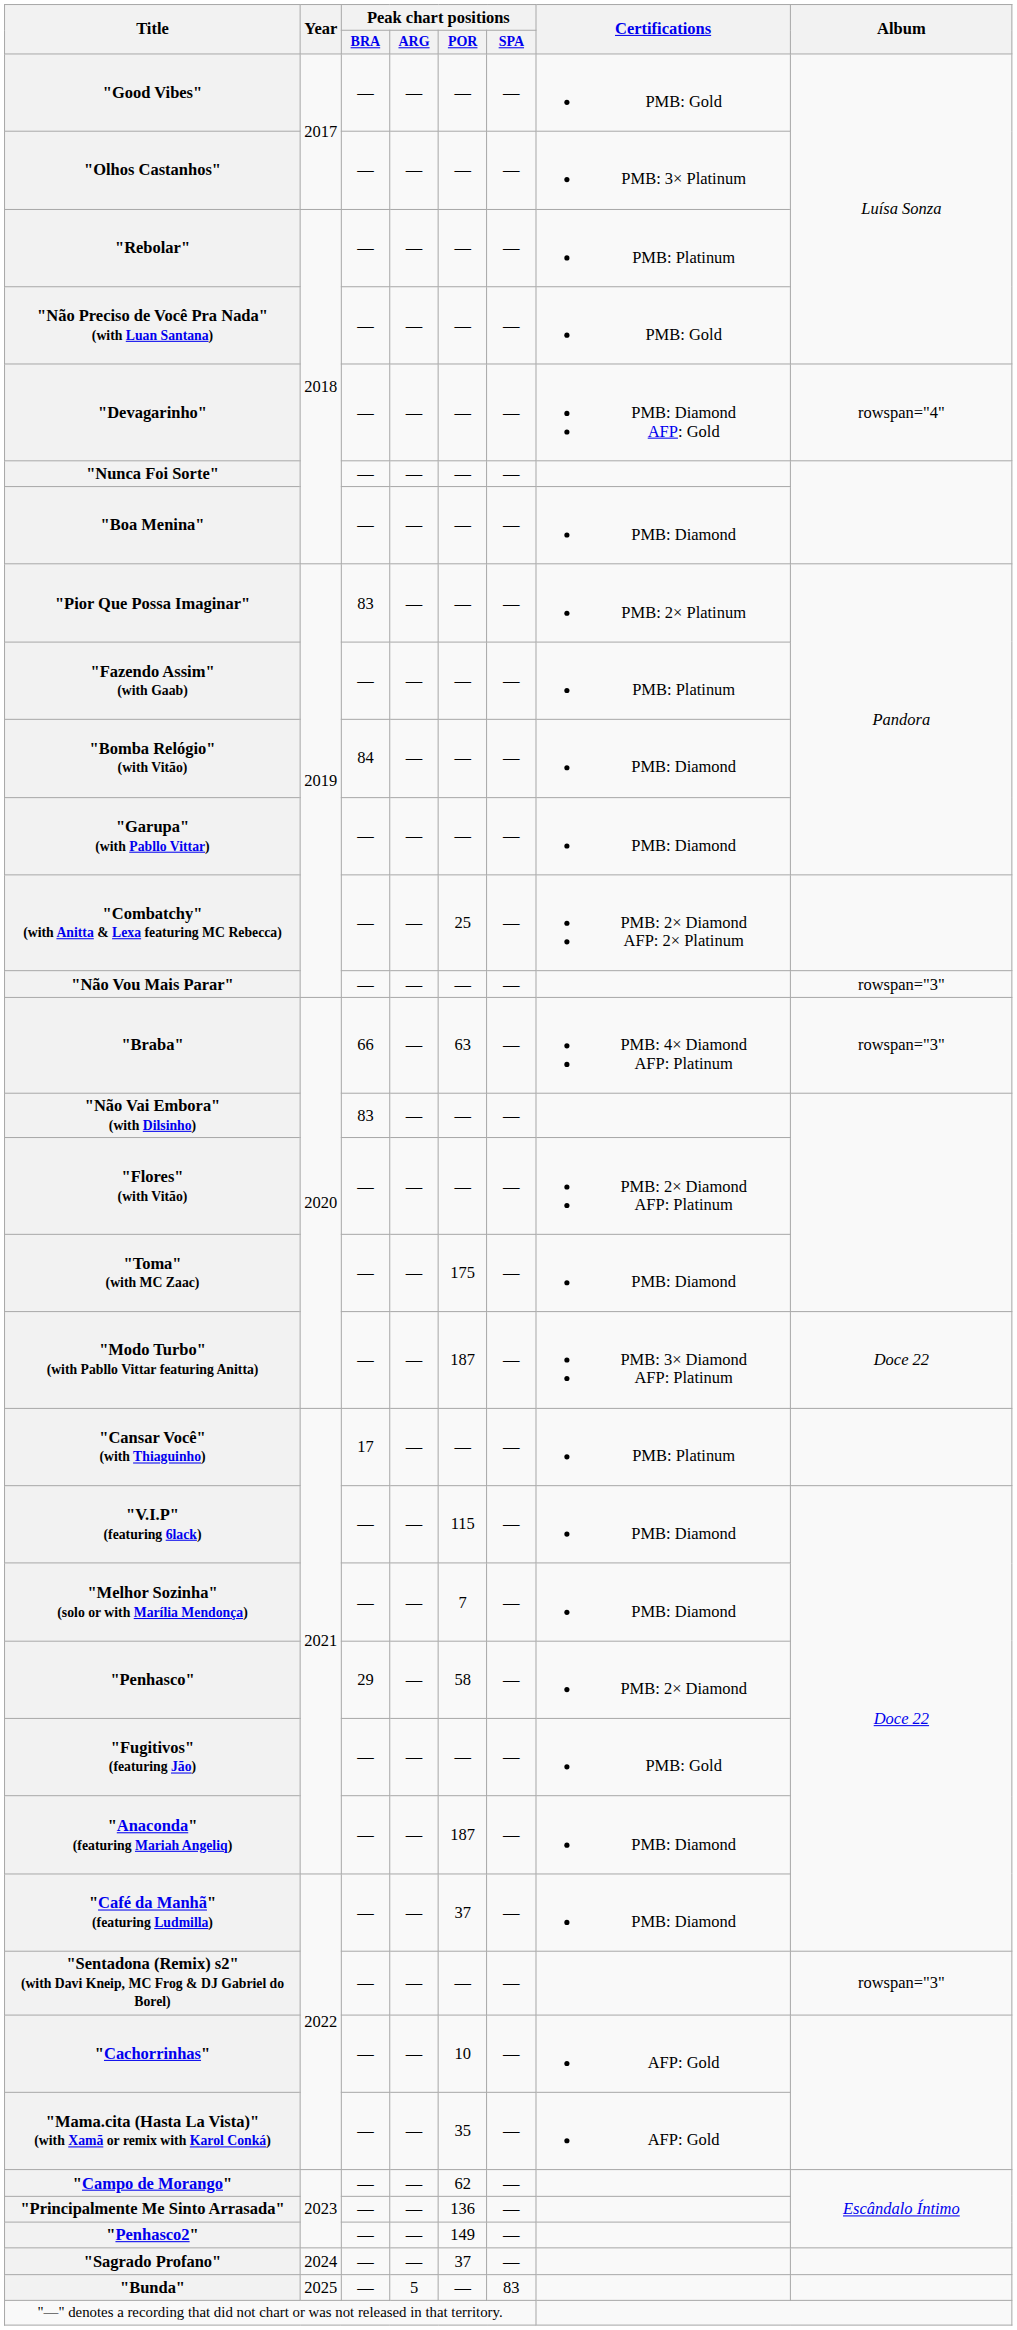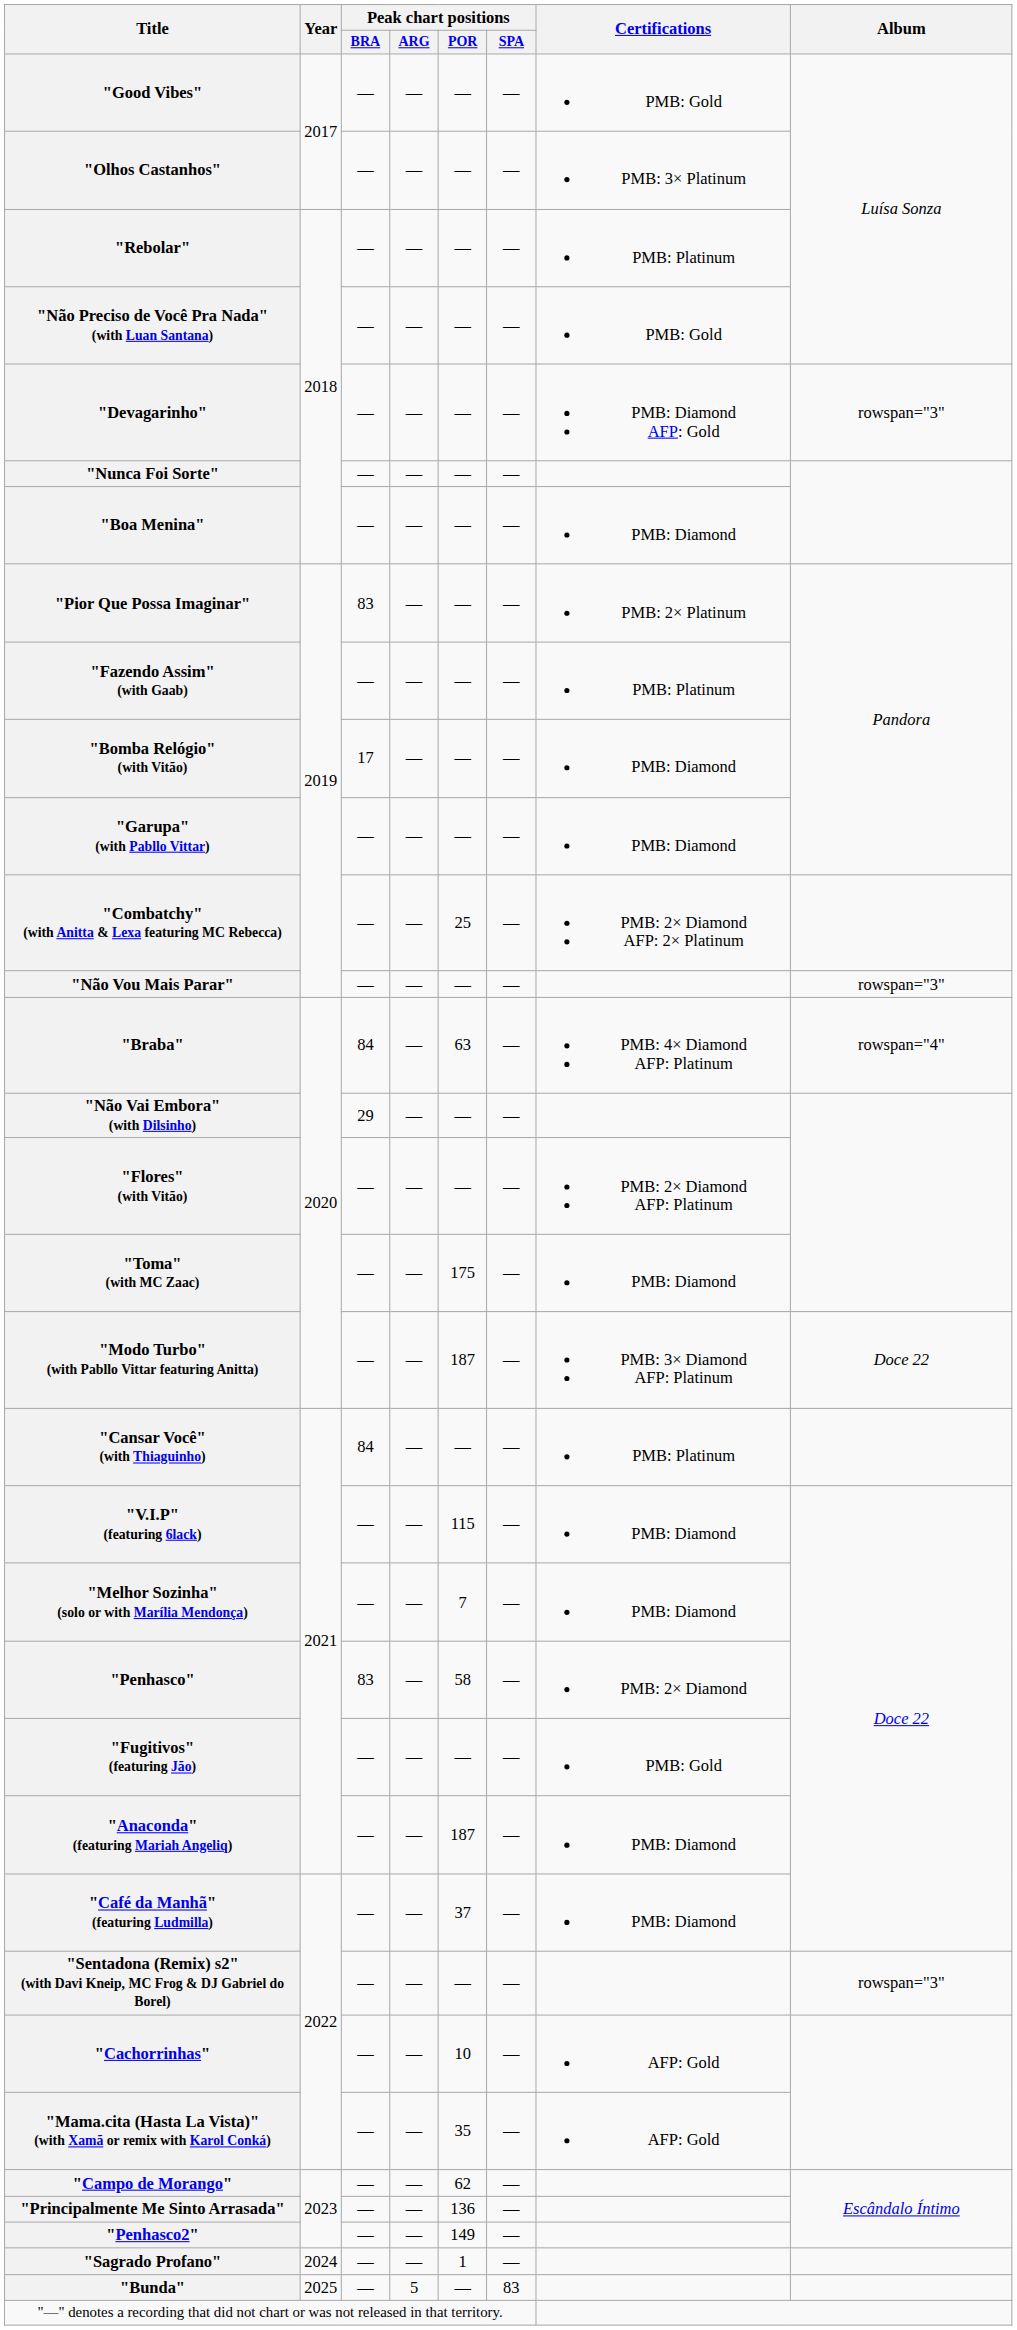(901, 412) rowspan="4" -> (901, 412) rowspan="3"
(365, 758) 84 -> (365, 758) 17
(365, 1045) 66 -> (365, 1045) 84
(901, 1045) rowspan="3" -> (901, 1045) rowspan="4"
(365, 1115) 83 -> (365, 1115) 29
(365, 1446) 17 -> (365, 1446) 84
(365, 1679) 29 -> (365, 1679) 83
(463, 2261) 37 -> (463, 2261) 1
